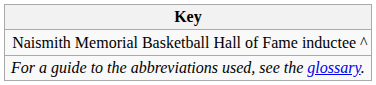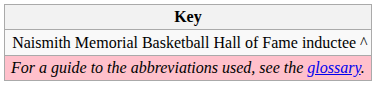(188, 67) no background -> (188, 67) pink background
